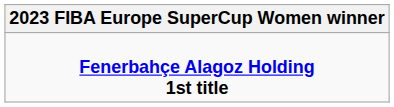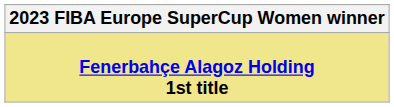(197, 77) no background -> (197, 77) khaki background
